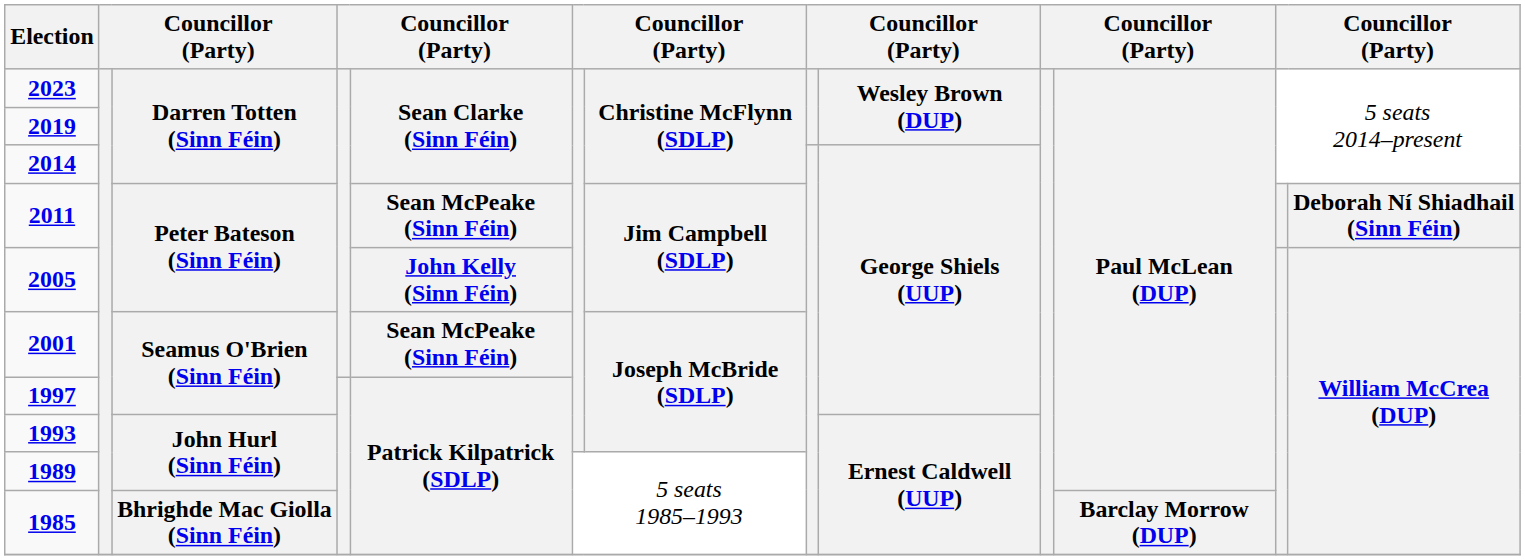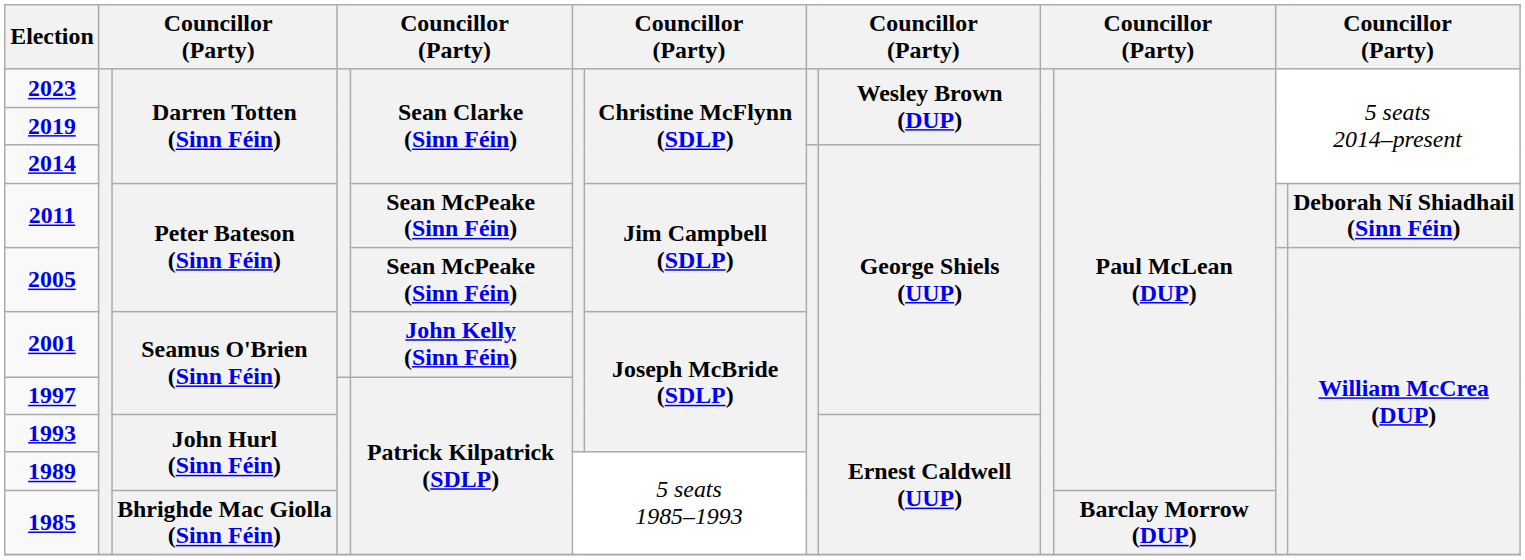(461, 279) John Kelly (Sinn Féin) -> (461, 279) Sean McPeake (Sinn Féin)
(461, 344) Sean McPeake (Sinn Féin) -> (461, 344) John Kelly (Sinn Féin)
